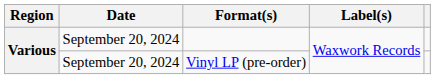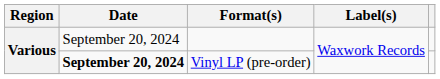(121, 62) normal -> (123, 62) bold
